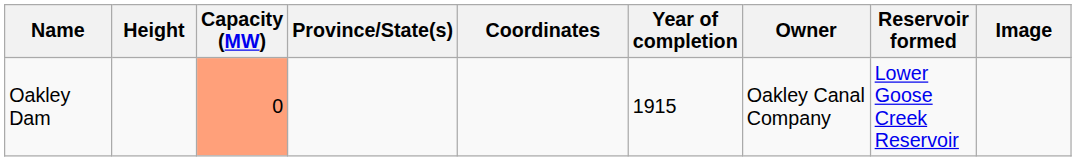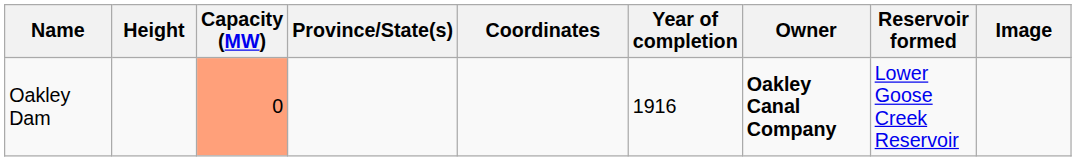(655, 106) 1915 -> (655, 106) 1916
(806, 106) normal -> (792, 106) bold
